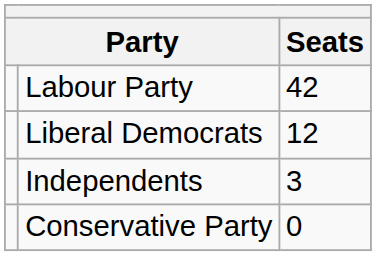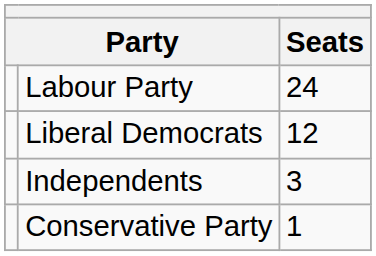(302, 87) 42 -> (302, 87) 24
(294, 226) 0 -> (294, 226) 1
